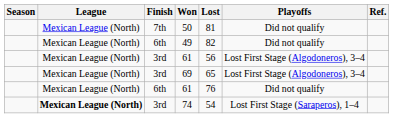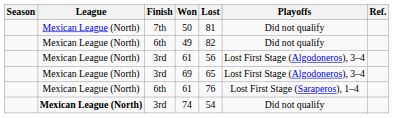(295, 89) Did not qualify -> (295, 89) Lost First Stage (Saraperos), 1–4
(295, 105) Lost First Stage (Saraperos), 1–4 -> (295, 105) Did not qualify
